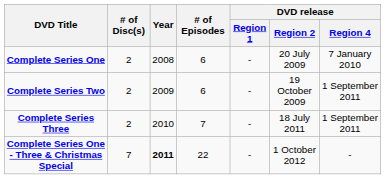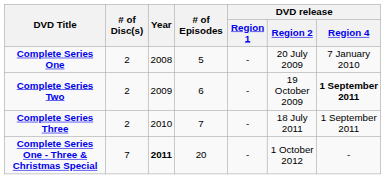(203, 59) 6 -> (201, 59) 5
(350, 91) normal -> (349, 91) bold
(203, 155) 22 -> (201, 155) 20
